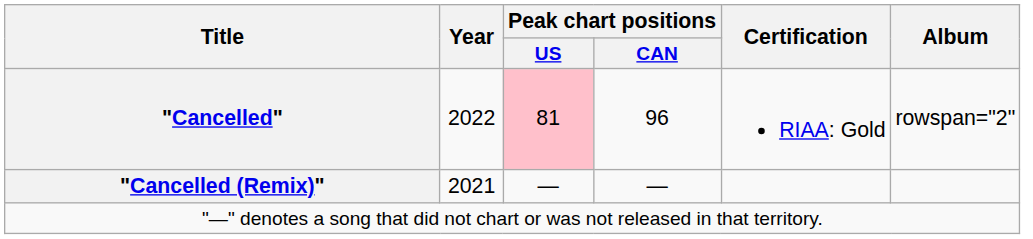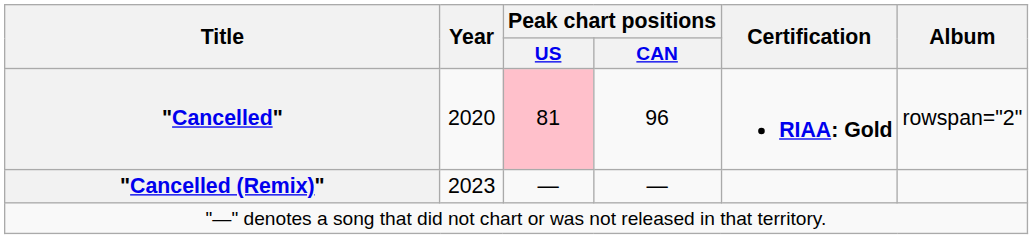(472, 118) 2022 -> (472, 118) 2020
(806, 131) normal -> (809, 131) bold
(472, 185) 2021 -> (472, 185) 2023
